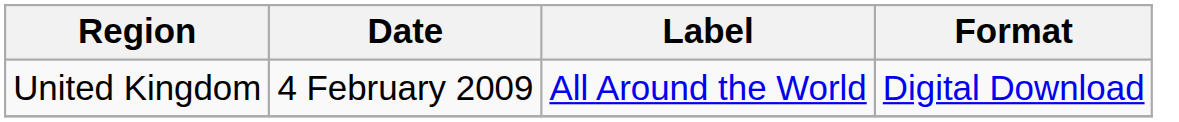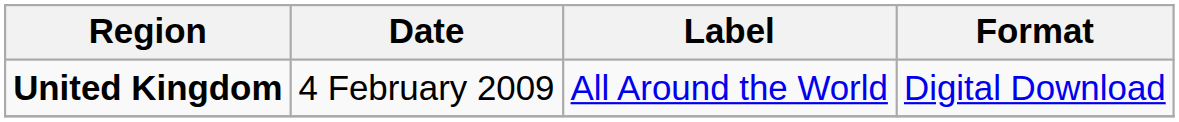(137, 87) normal -> (148, 87) bold
